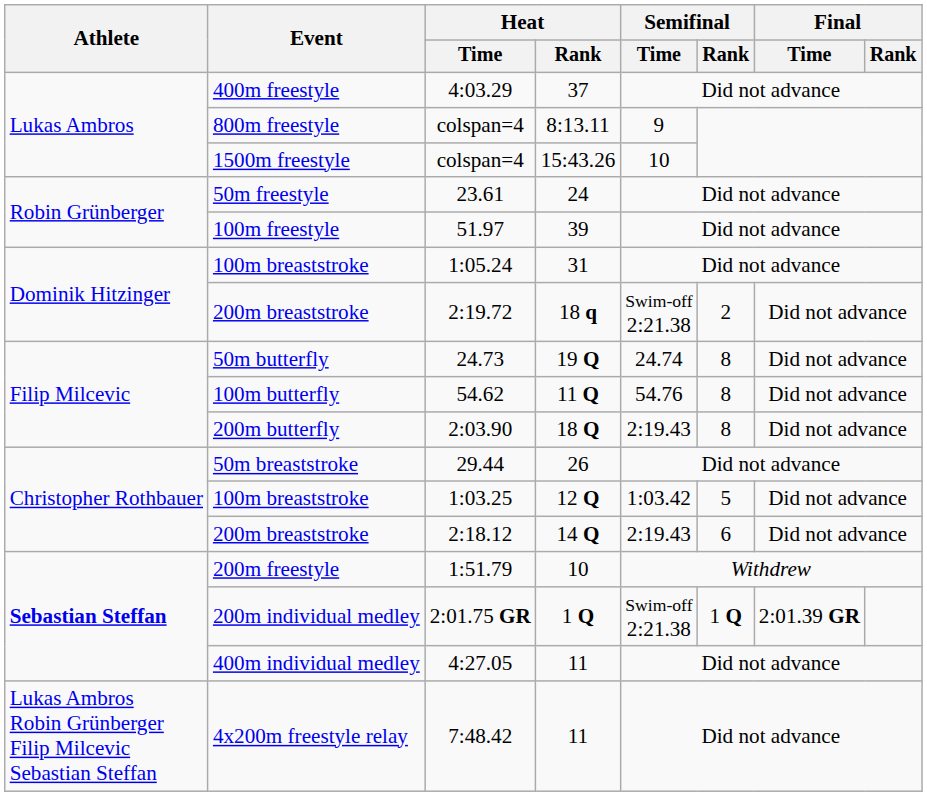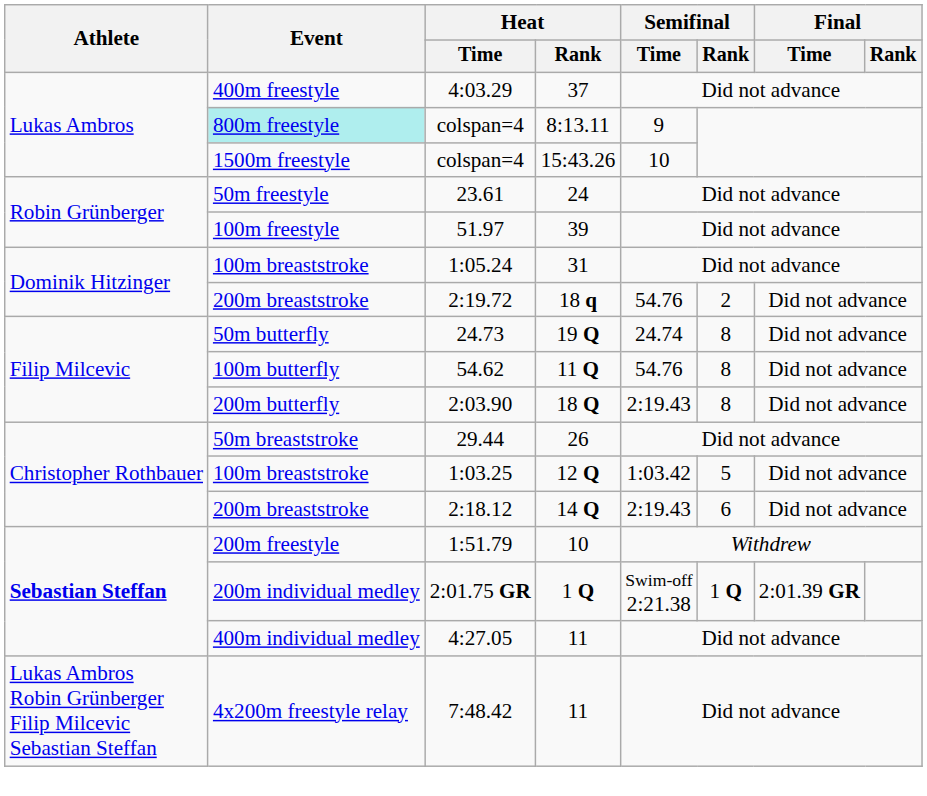(276, 125) no background -> (276, 125) paleturquoise background
(659, 313) Swim-off 2:21.38 -> (659, 299) 54.76
